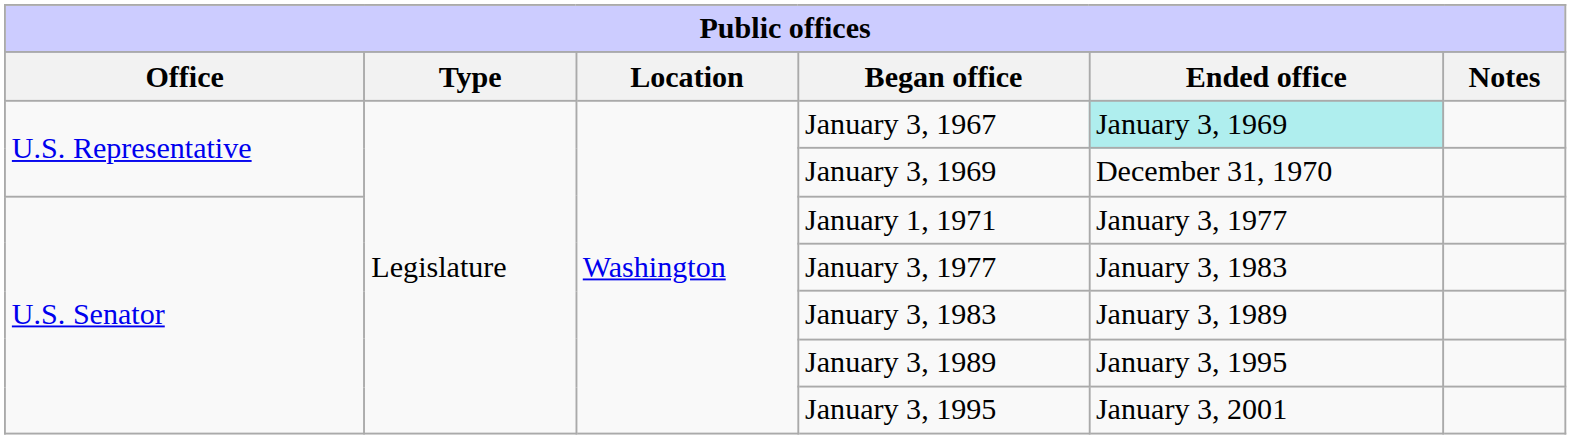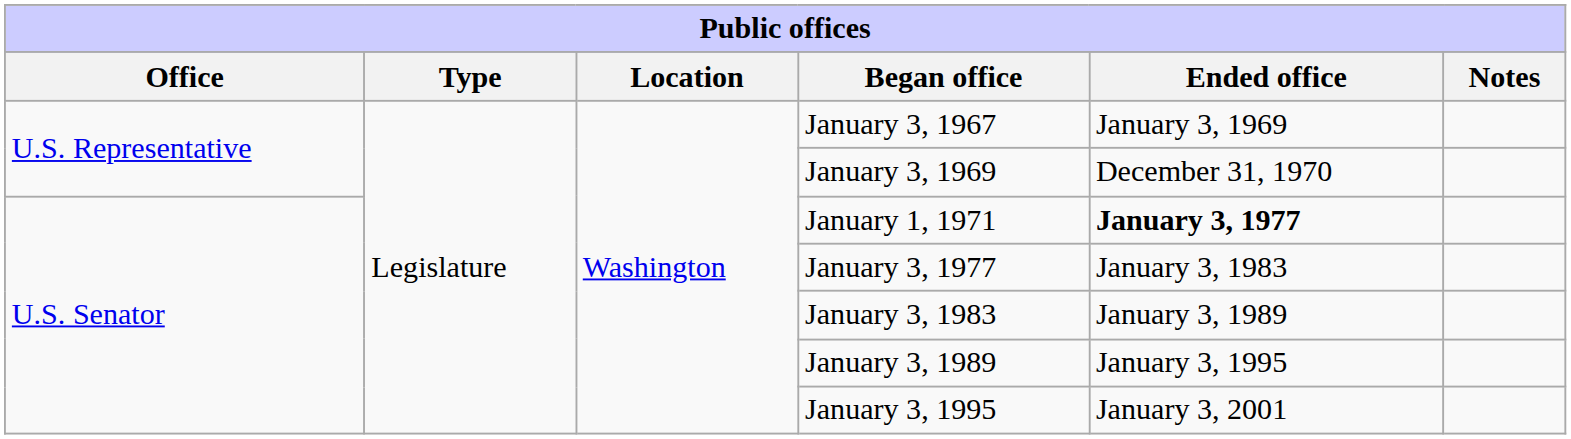(1192, 123) paleturquoise background -> (1192, 123) no background
(1192, 219) normal -> (1198, 219) bold
